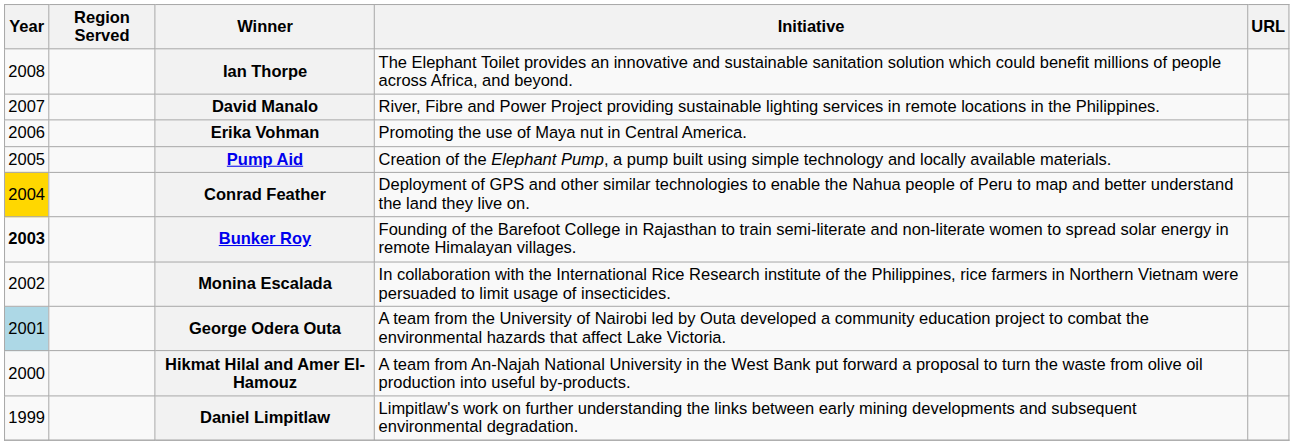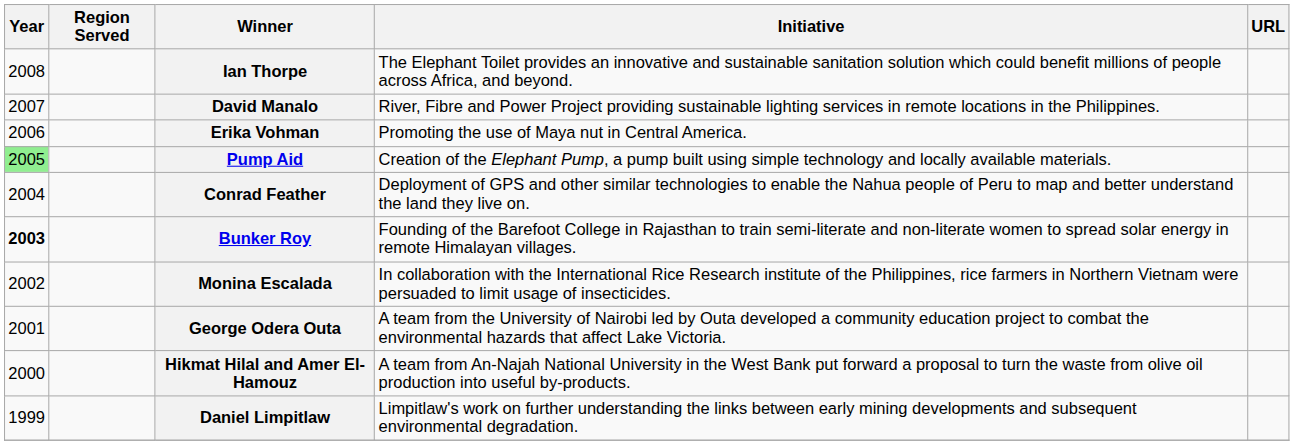(27, 159) no background -> (27, 159) lightgreen background
(27, 194) gold background -> (27, 194) no background
(27, 328) lightblue background -> (27, 328) no background
